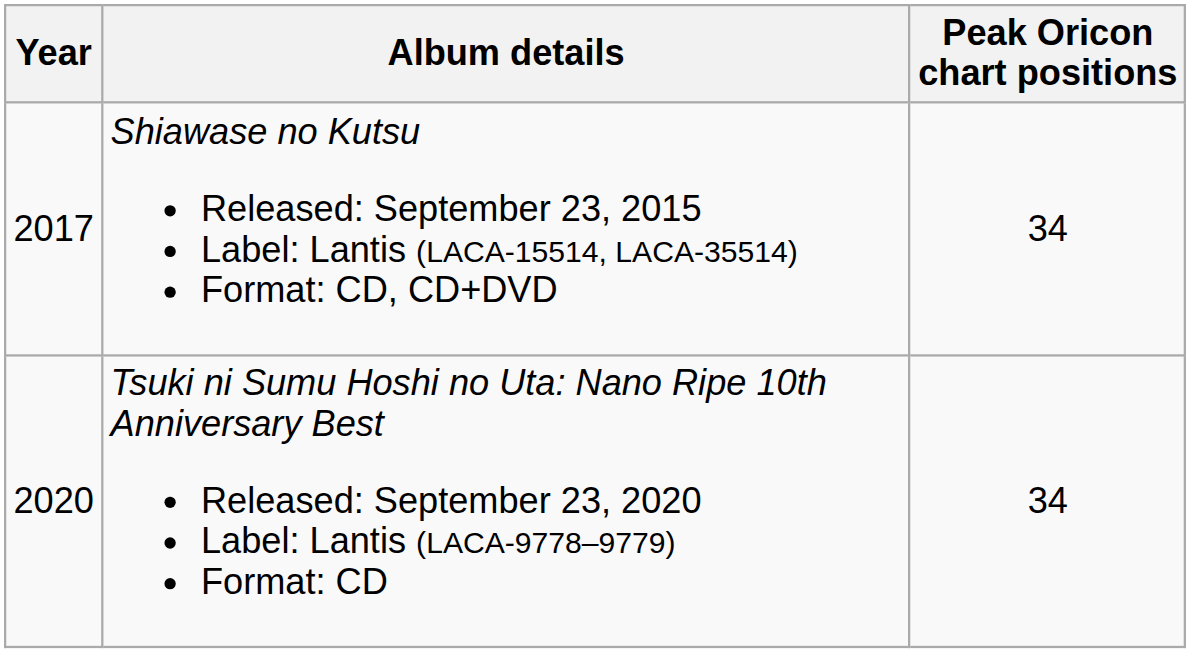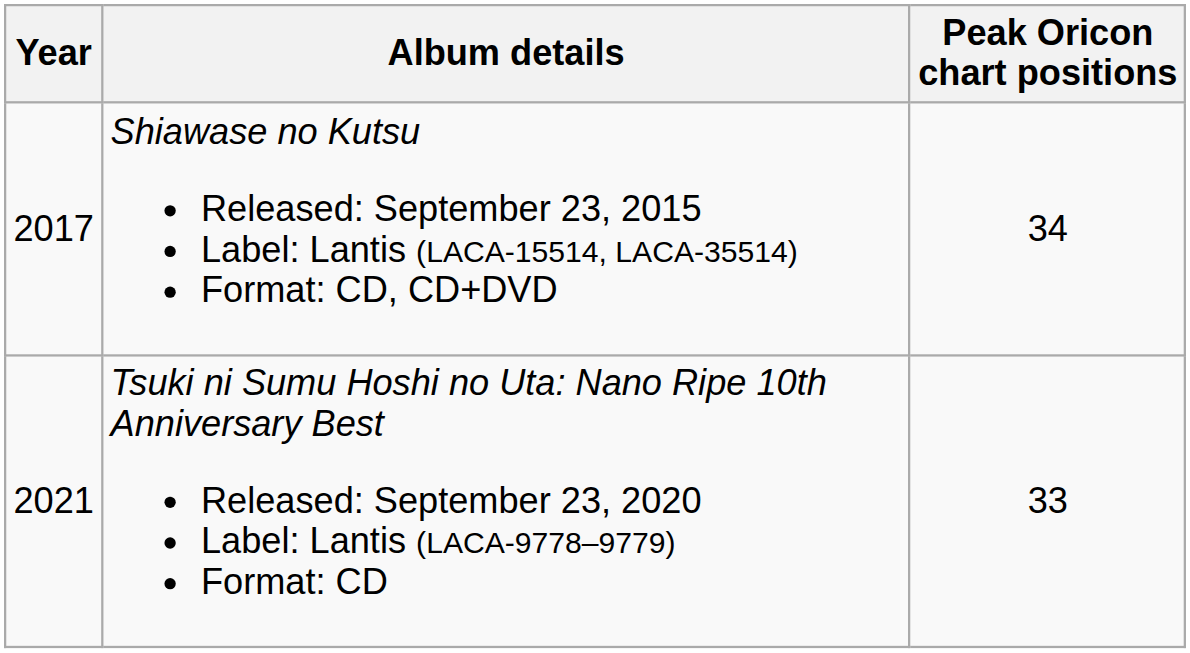(54, 500) 2020 -> (54, 500) 2021
(1048, 500) 34 -> (1048, 500) 33
